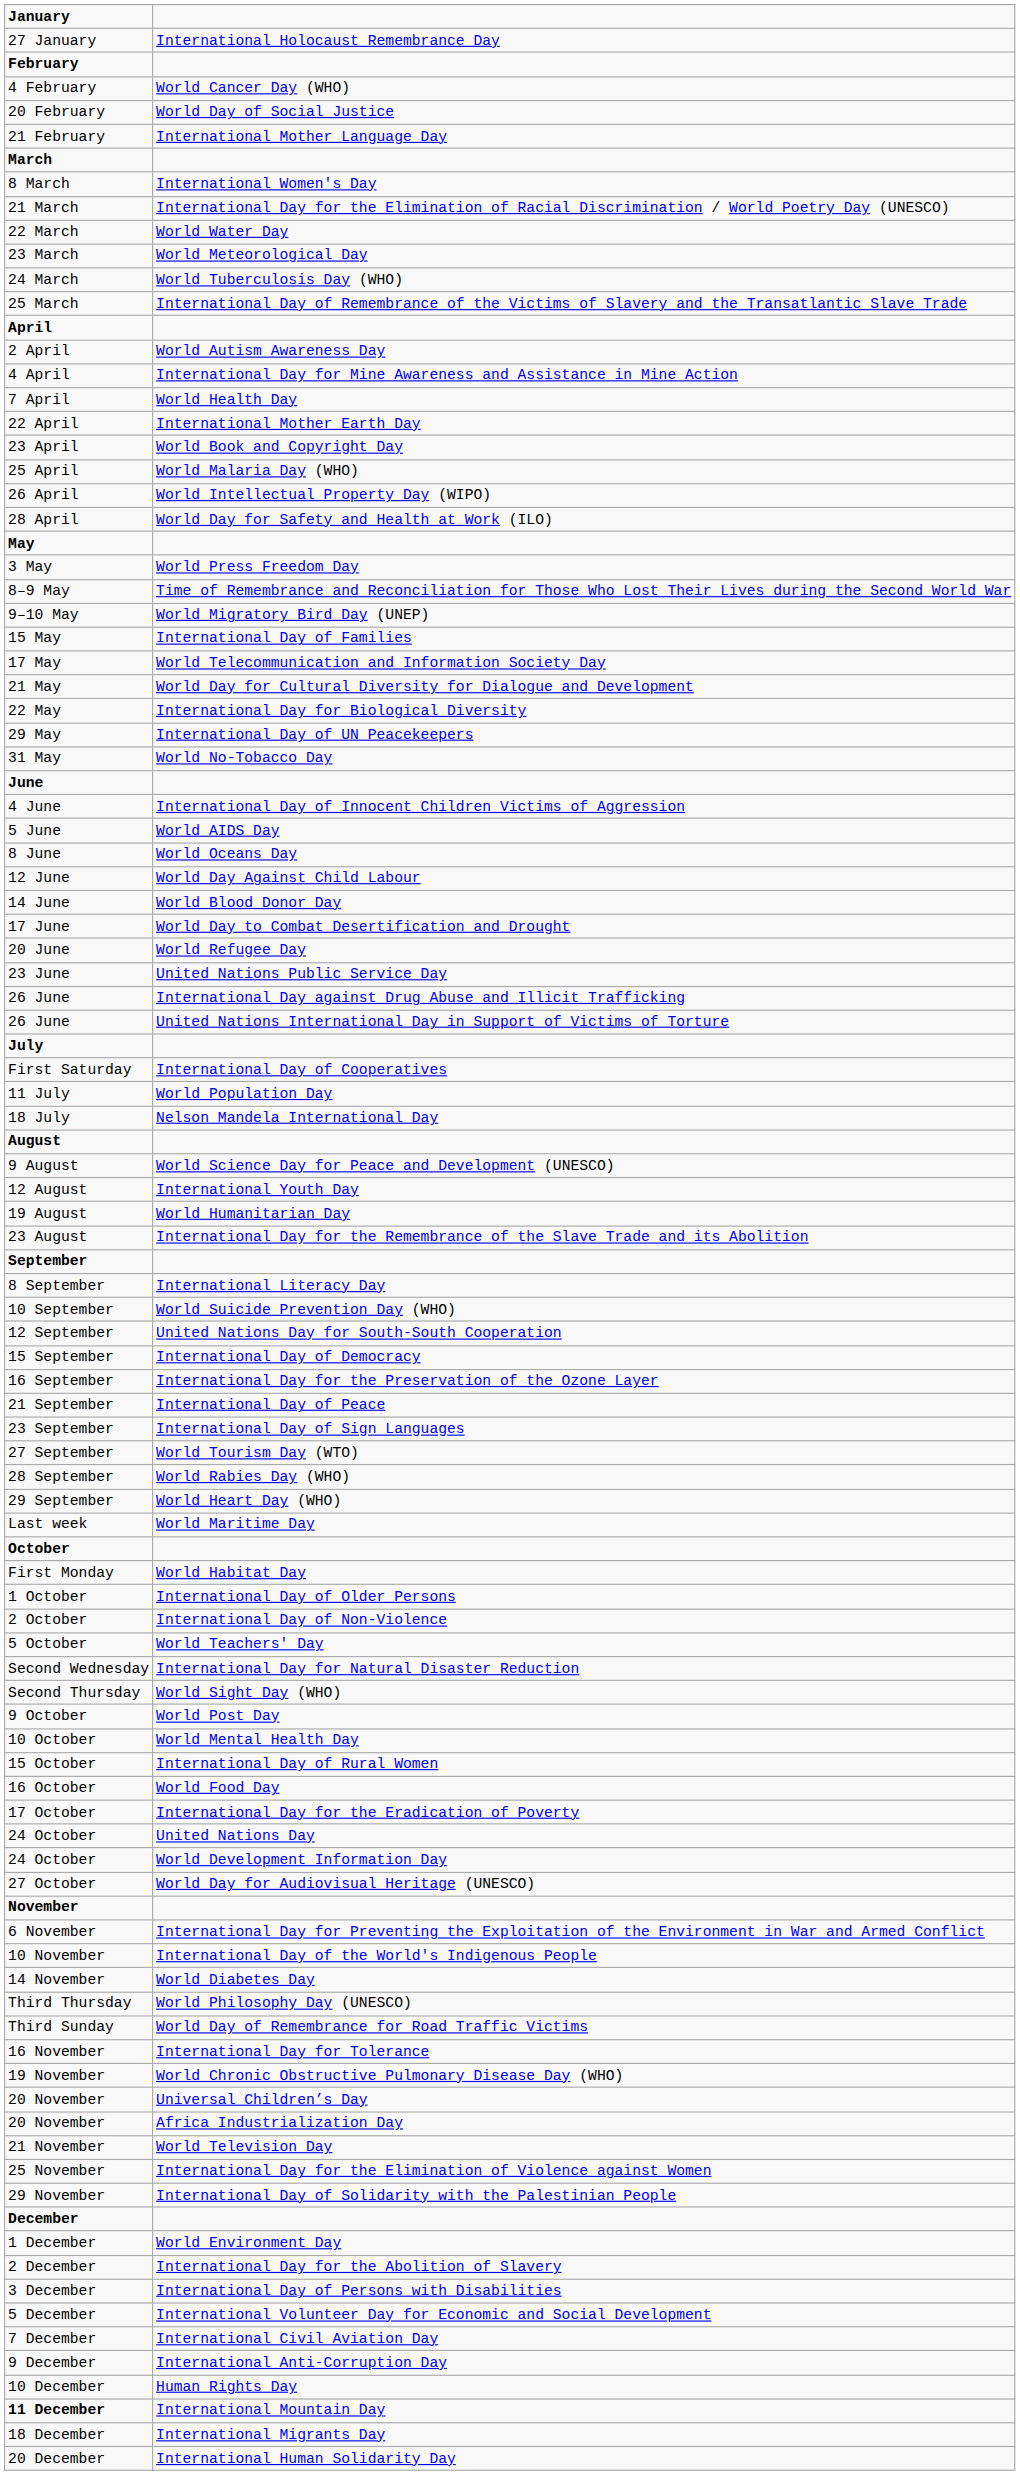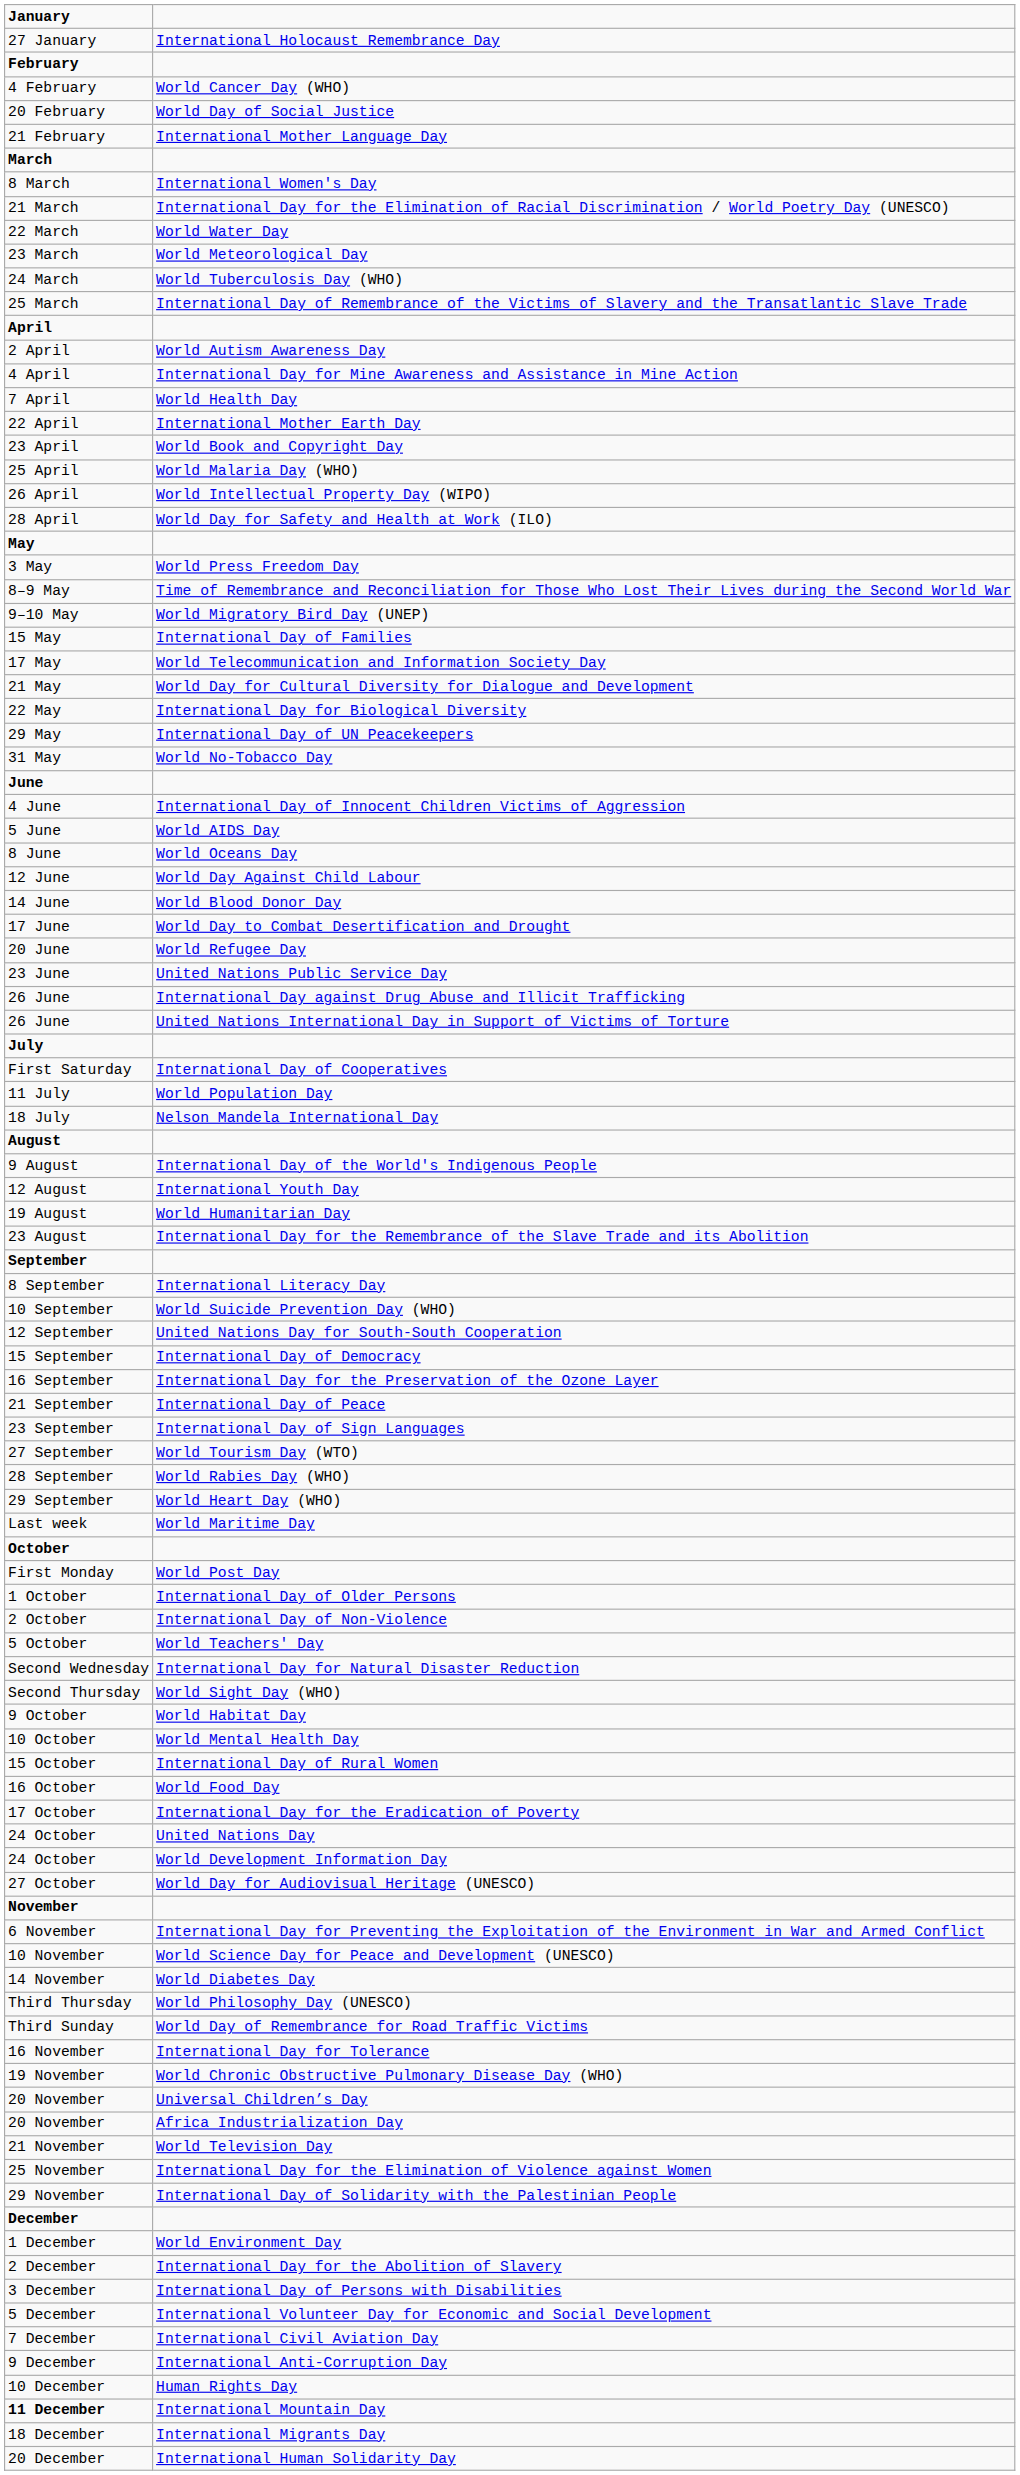(385, 1166) World Science Day for Peace and Development (UNESCO) -> (377, 1166) International Day of the World's Indigenous People
(231, 1573) World Habitat Day -> (218, 1573) World Post Day
(218, 1716) World Post Day -> (231, 1716) World Habitat Day
(377, 1956) International Day of the World's Indigenous People -> (385, 1956) World Science Day for Peace and Development (UNESCO)
